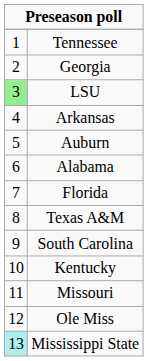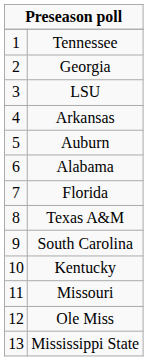(16, 92) lightgreen background -> (16, 92) no background
(16, 343) paleturquoise background -> (16, 343) no background
